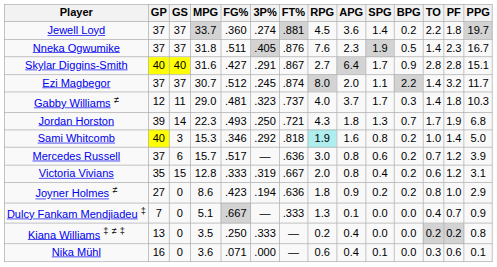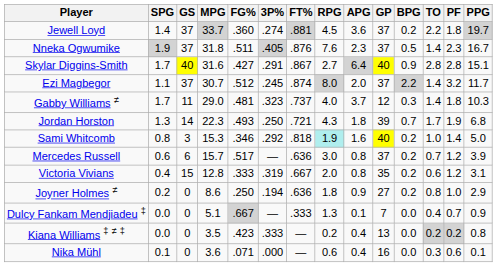columns swapped: (159, 13) <-> (380, 13)
(236, 192) .423 -> (243, 192) .250
(236, 233) .250 -> (243, 233) .423
